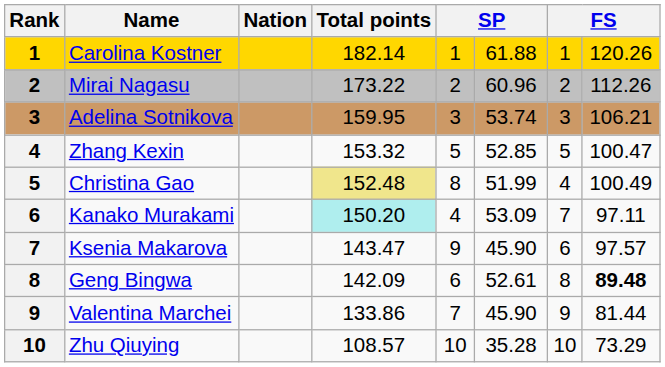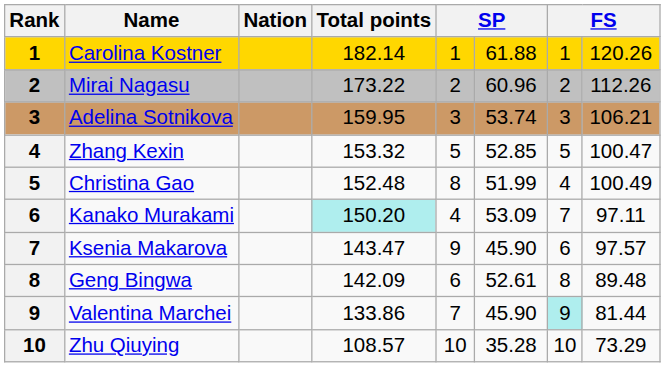(374, 183) khaki background -> (374, 183) no background
(621, 280) bold -> (621, 280) normal
(565, 313) no background -> (565, 313) paleturquoise background
